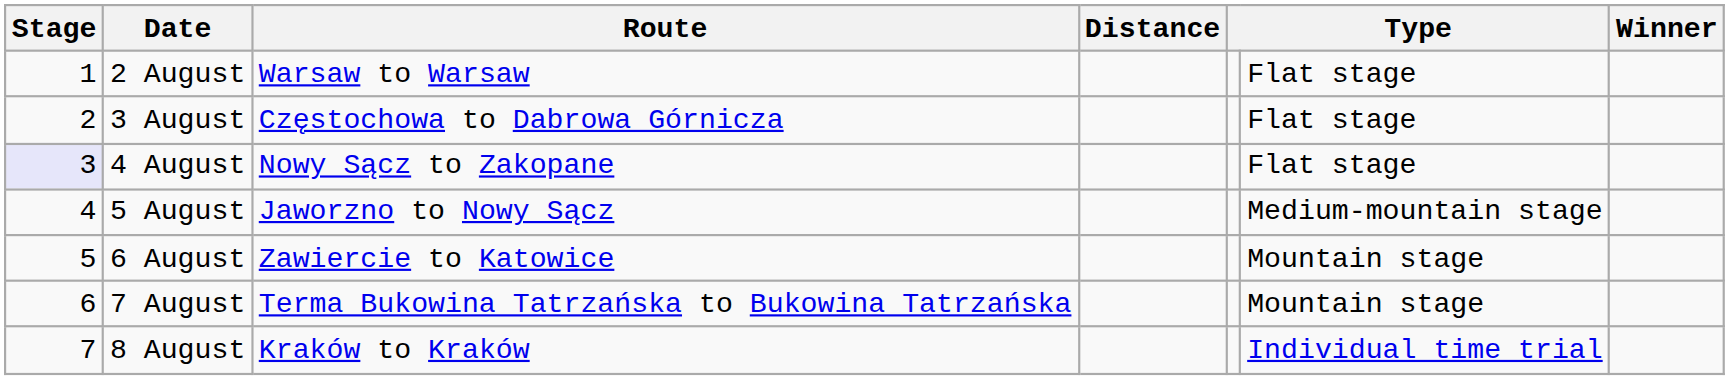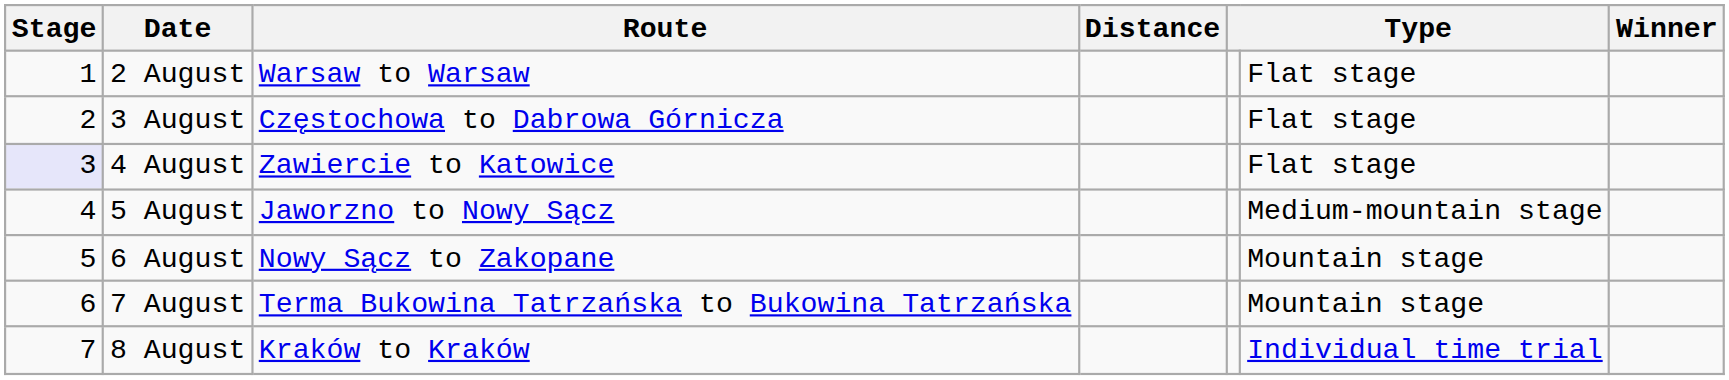(437, 166) Nowy Sącz to Zakopane -> (437, 166) Zawiercie to Katowice
(437, 258) Zawiercie to Katowice -> (437, 258) Nowy Sącz to Zakopane
